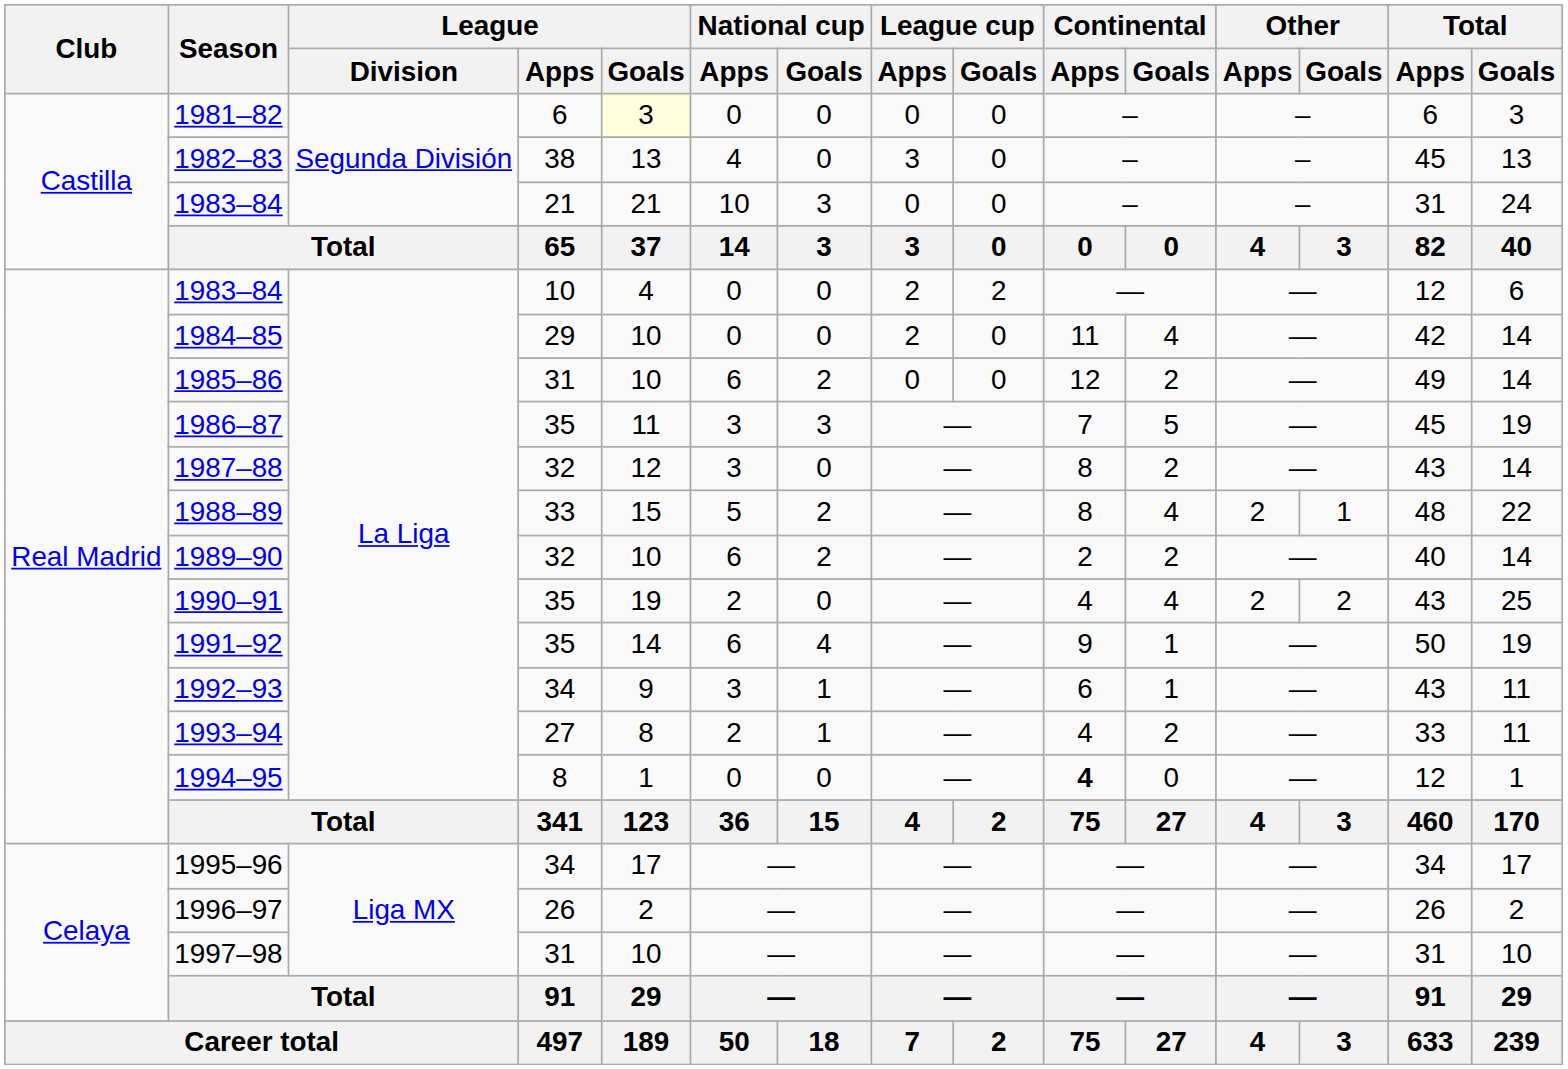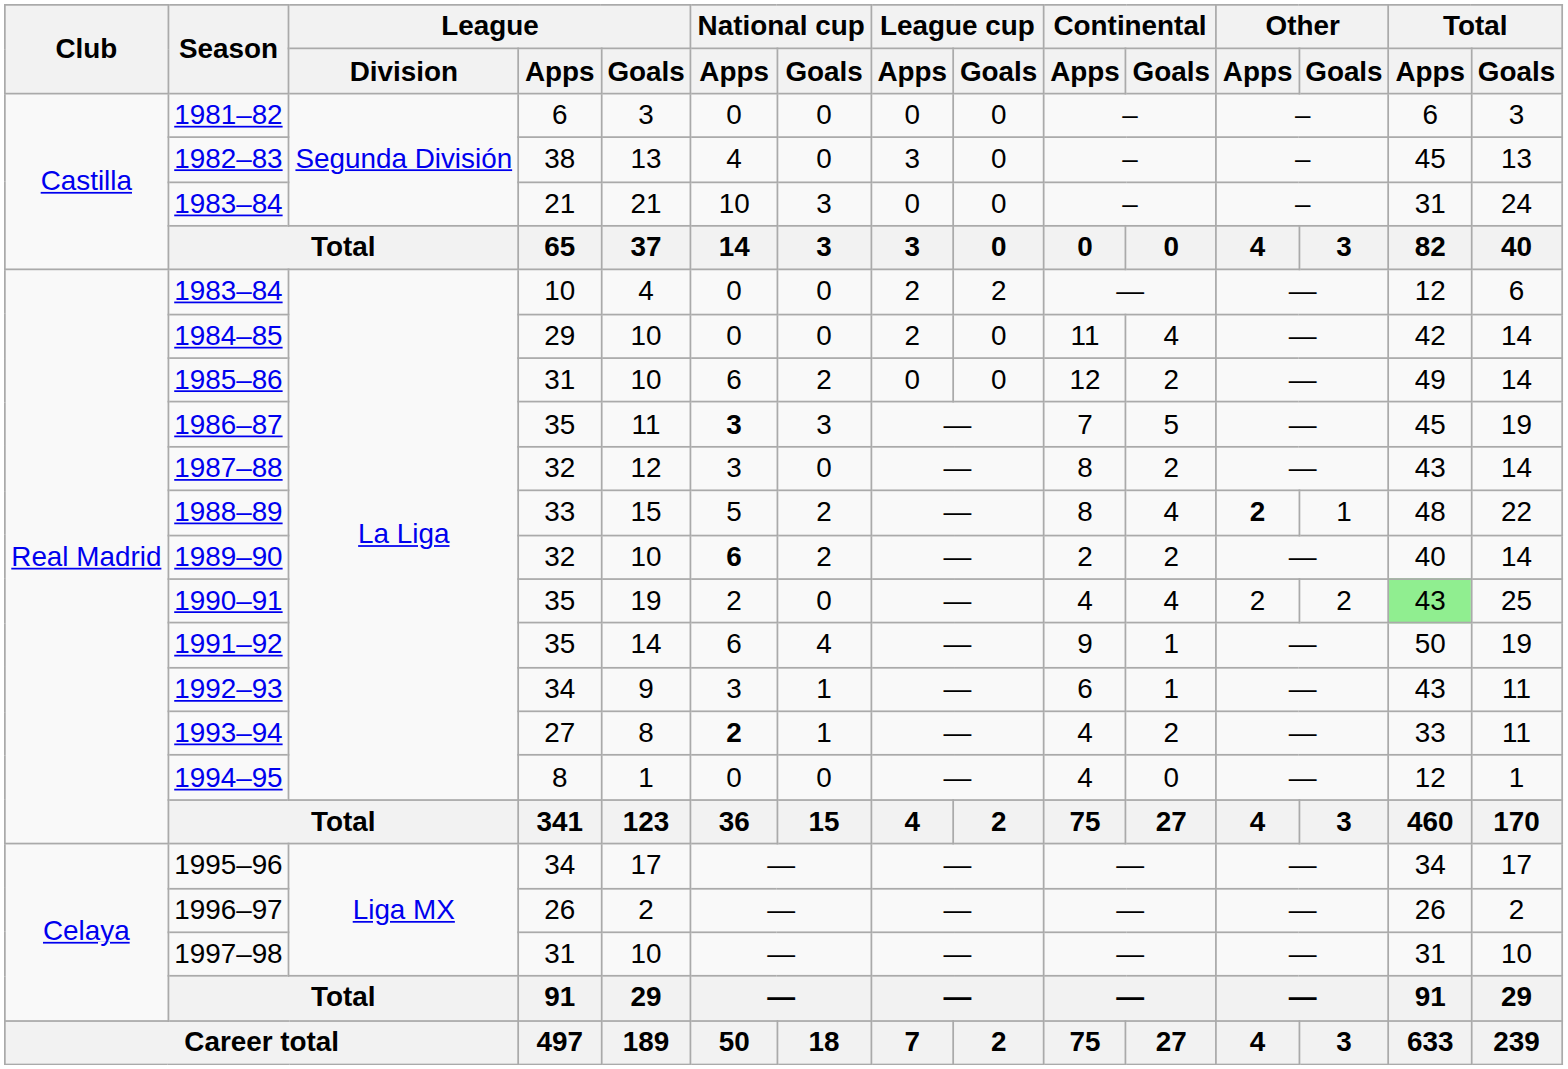(646, 114) lightyellow background -> (646, 114) no background
(734, 423) normal -> (734, 423) bold
(1258, 512) normal -> (1258, 512) bold
(734, 556) normal -> (734, 556) bold
(1430, 600) no background -> (1430, 600) lightgreen background
(734, 733) normal -> (734, 733) bold
(1085, 777) bold -> (1085, 777) normal
